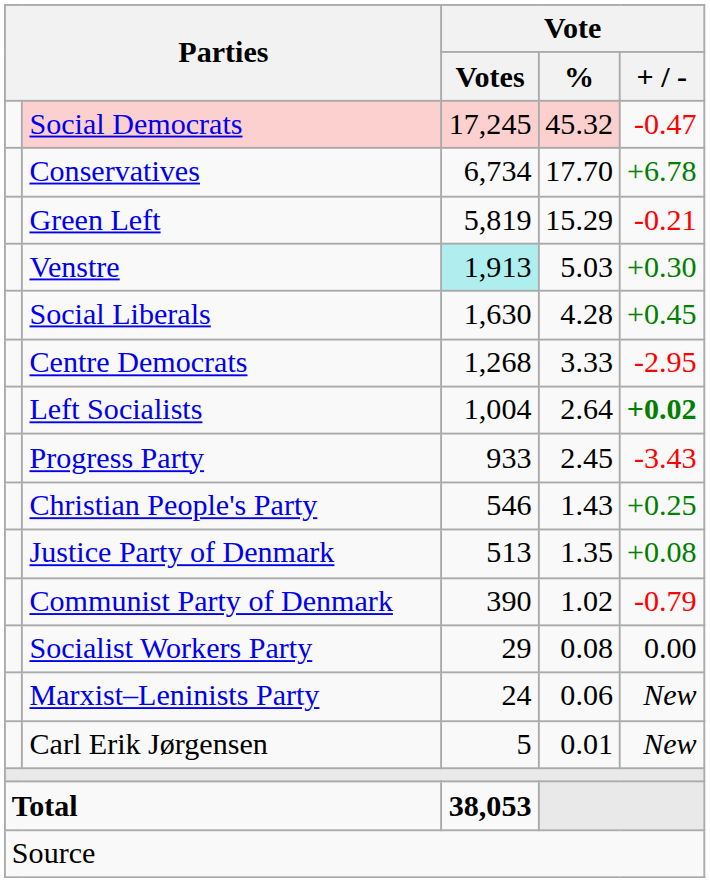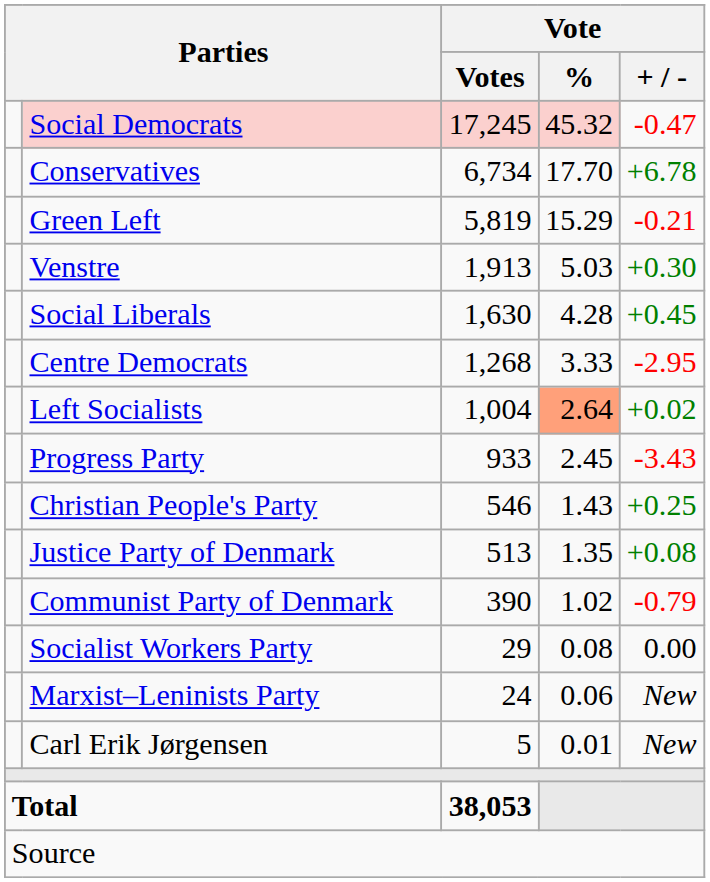(498, 266) paleturquoise background -> (498, 266) no background
(587, 409) no background -> (587, 409) lightsalmon background
(662, 409) bold -> (662, 409) normal
